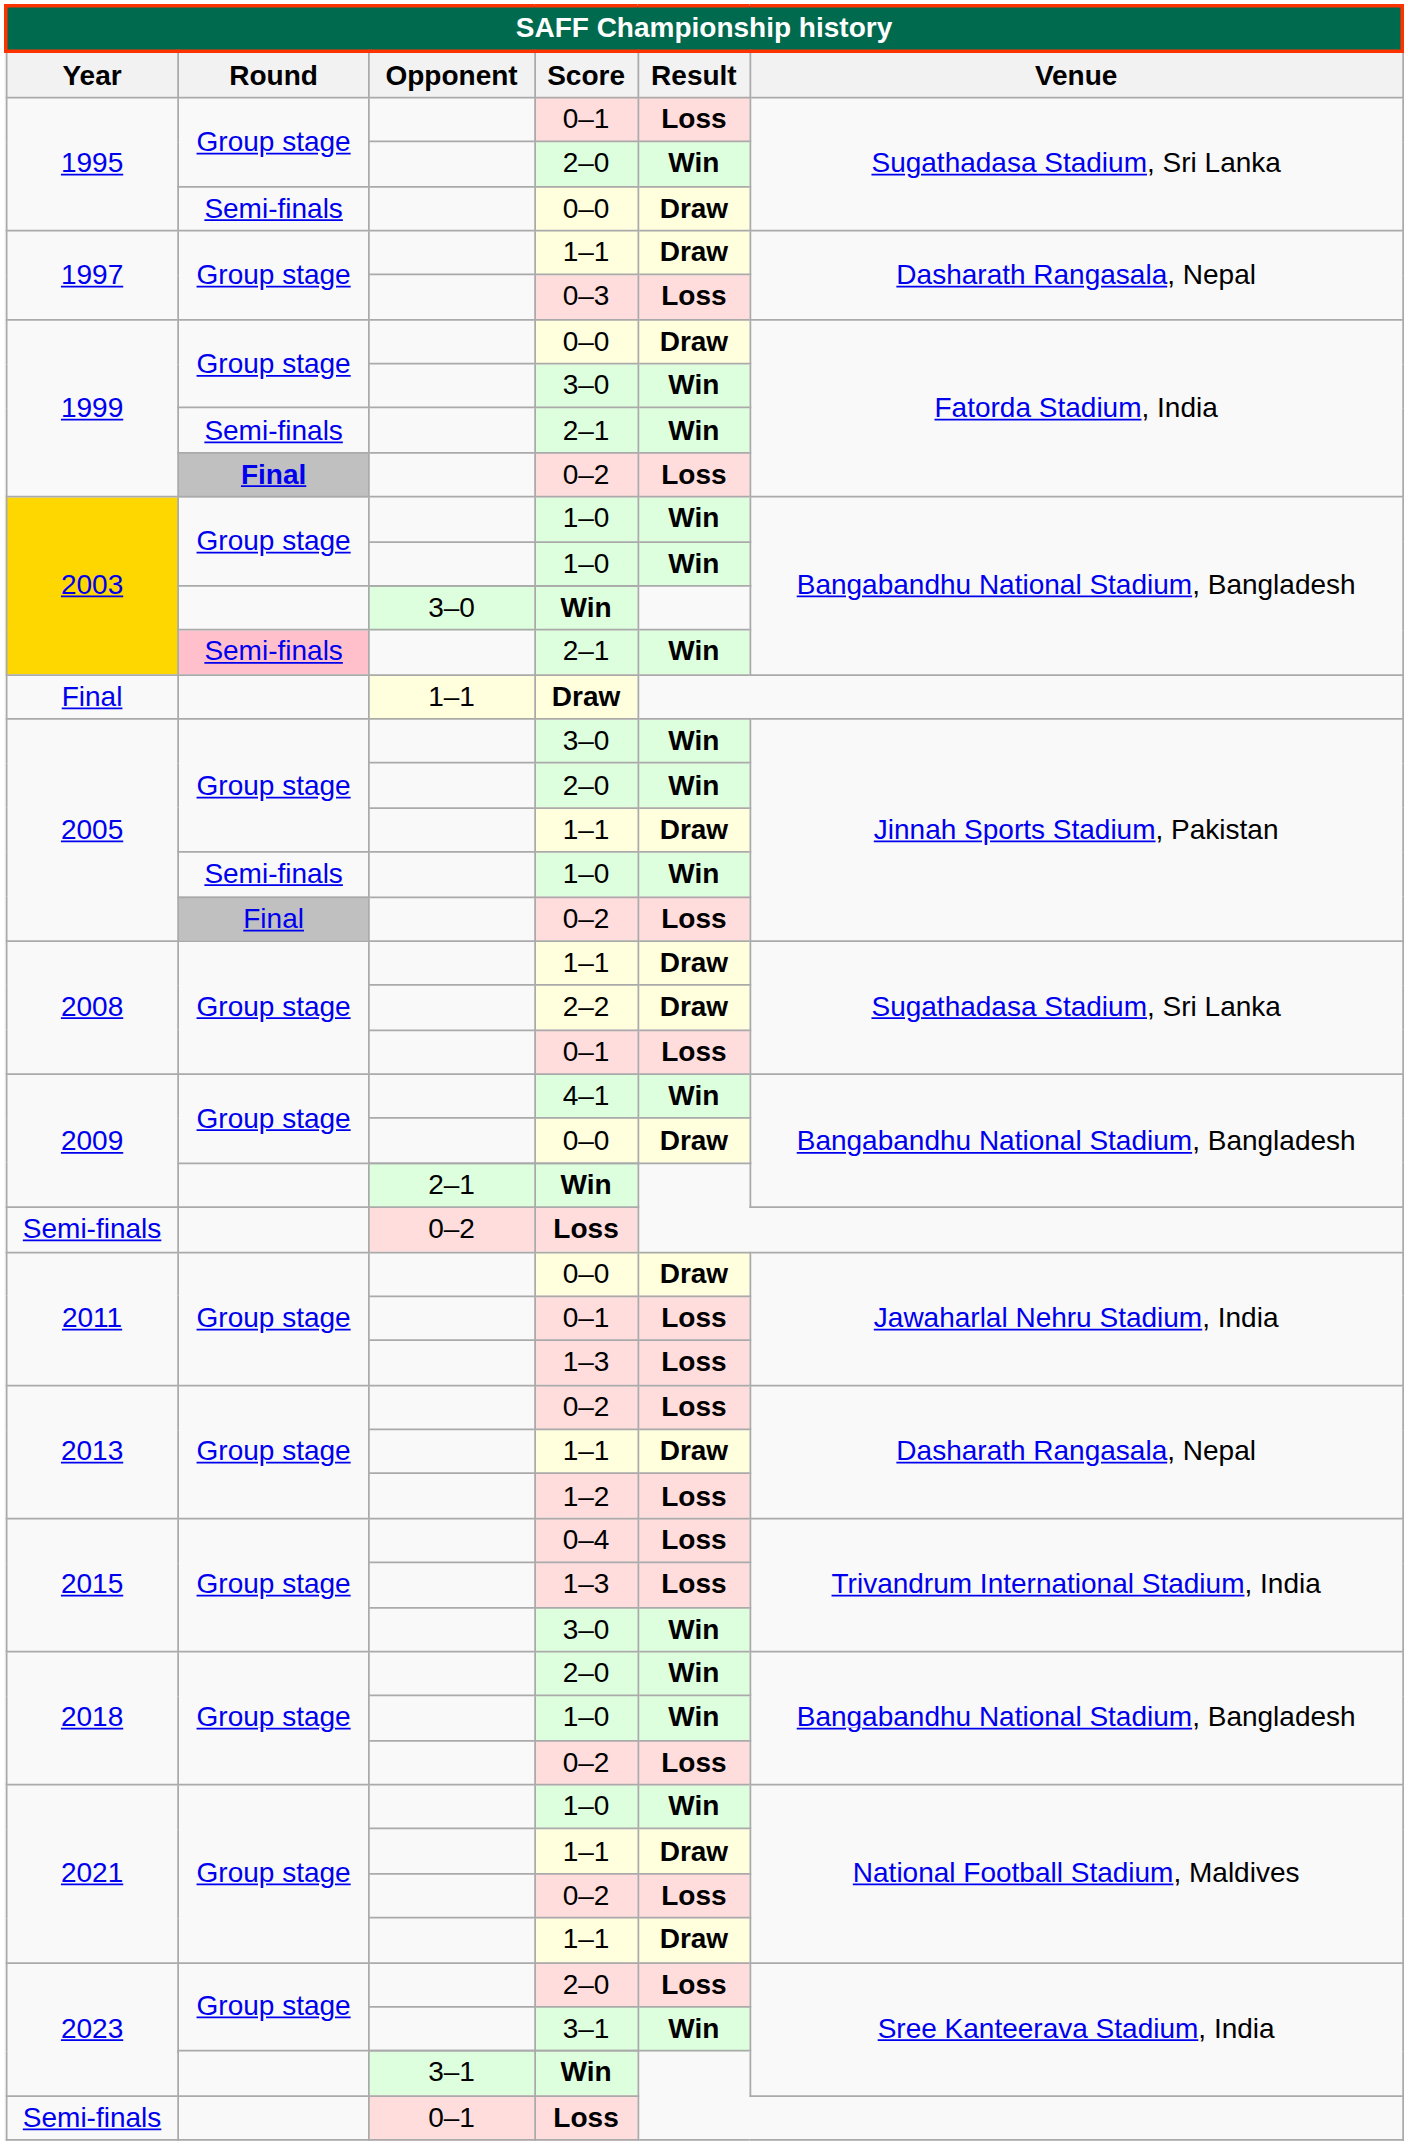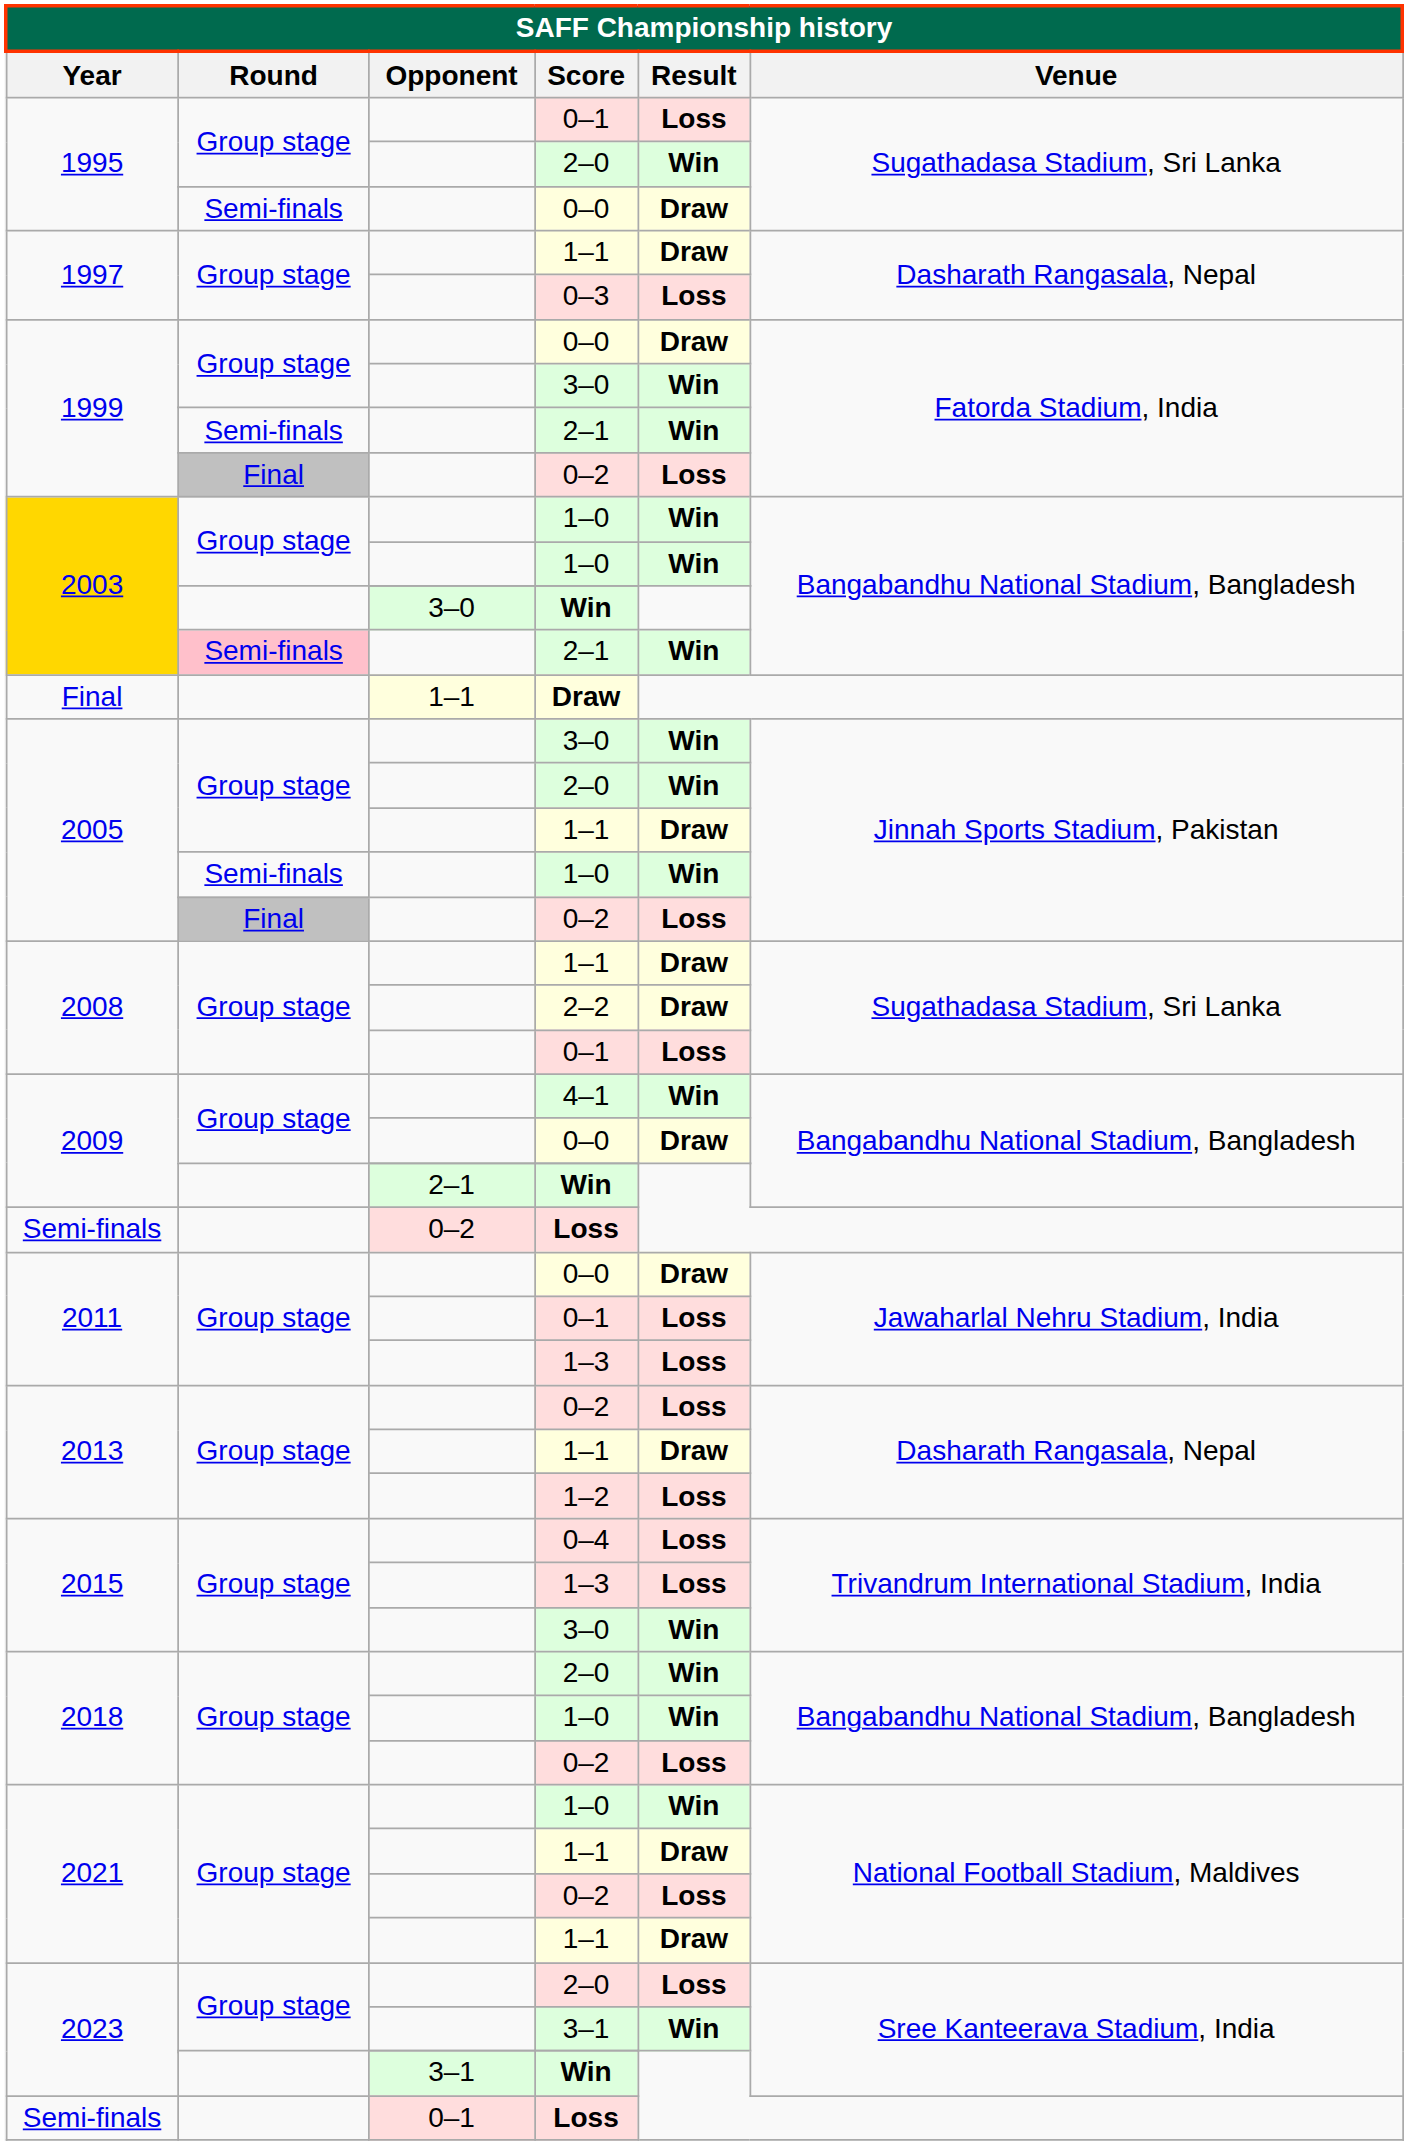(274, 474) bold -> (274, 474) normal
